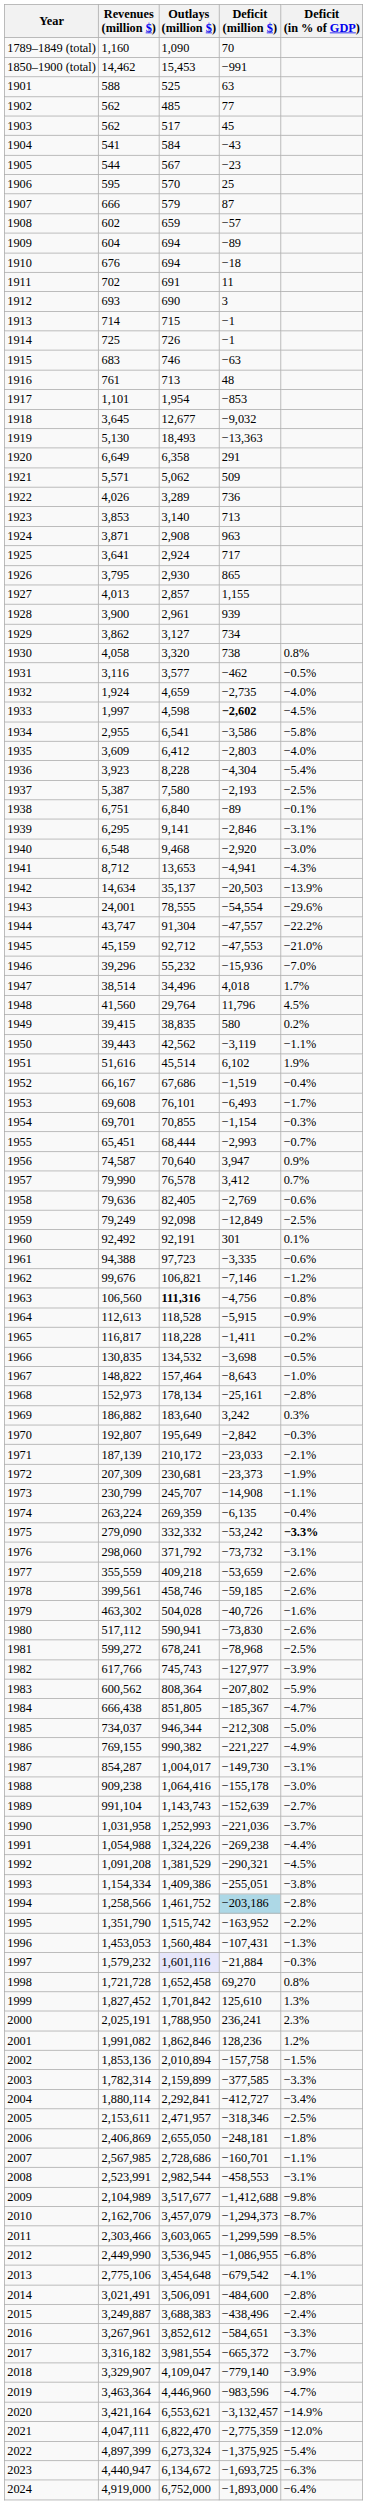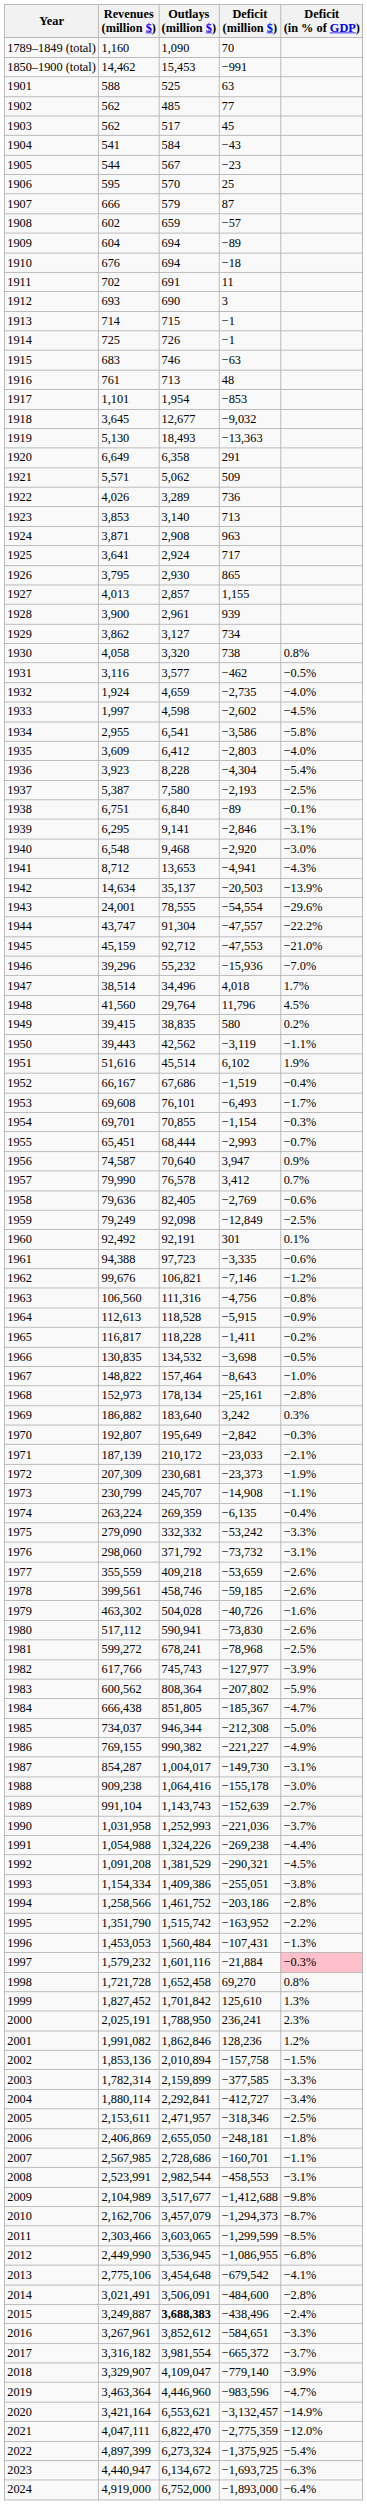(239, 711) bold -> (239, 711) normal
(181, 1298) bold -> (181, 1298) normal
(301, 1532) bold -> (300, 1532) normal
(245, 1903) lightblue background -> (245, 1903) no background
(186, 1962) lavender background -> (186, 1962) no background
(300, 1962) no background -> (300, 1962) pink background
(186, 2314) normal -> (186, 2314) bold
